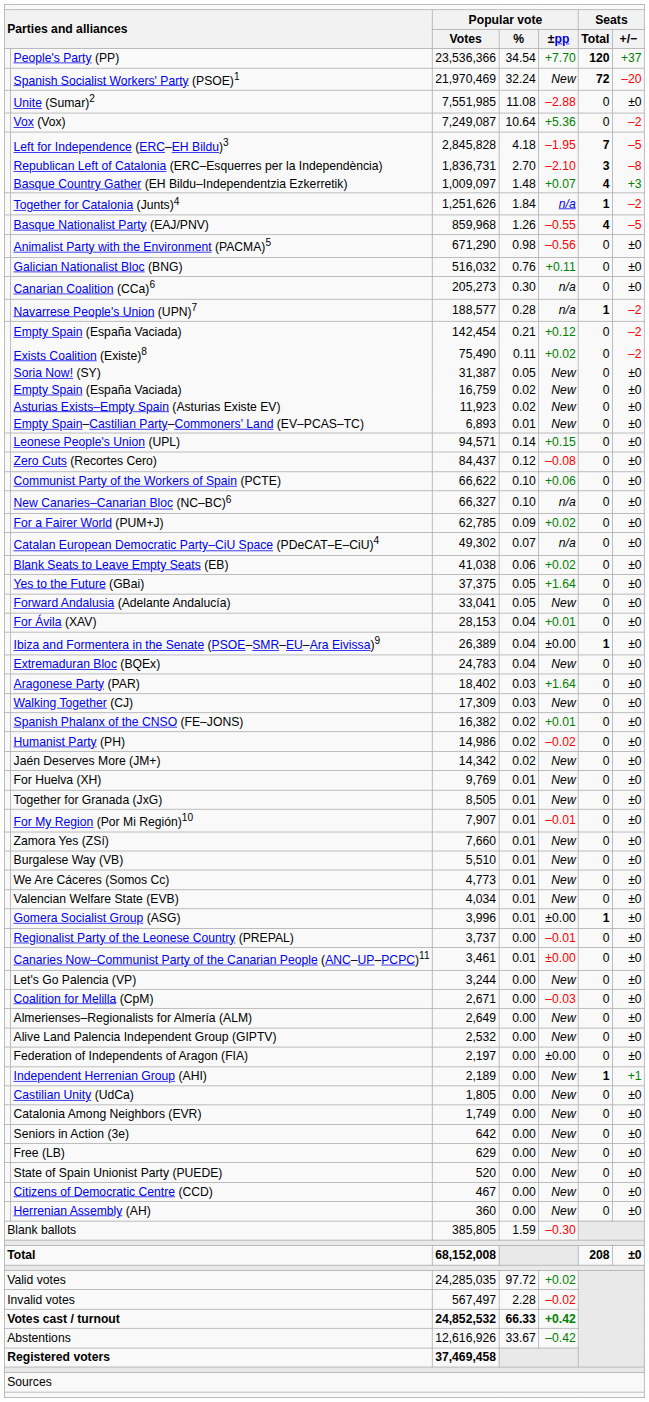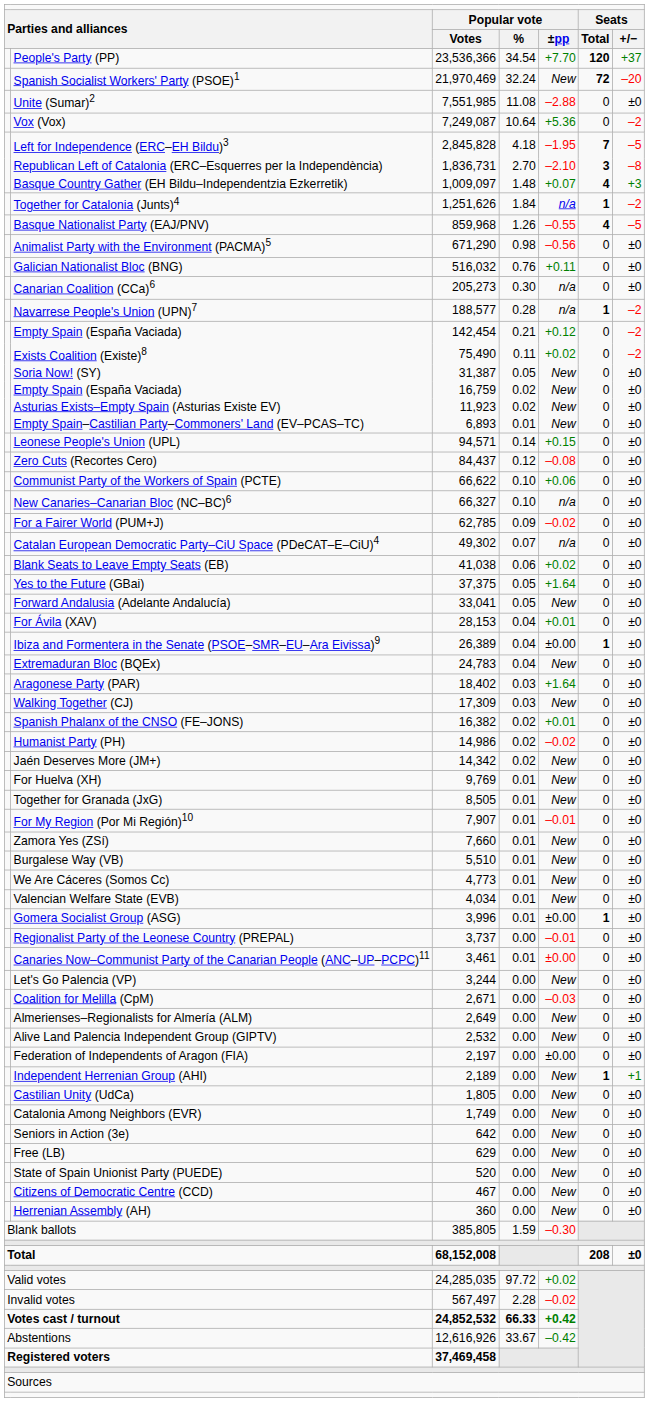(560, 523) +0.02 -> (560, 523) –0.02
